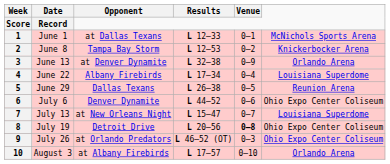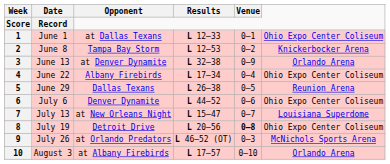(323, 37) McNichols Sports Arena -> (323, 37) Ohio Expo Center Coliseum
(323, 75) Louisiana Superdome -> (323, 75) Ohio Expo Center Coliseum
(323, 140) Ohio Expo Center Coliseum -> (323, 140) McNichols Sports Arena
